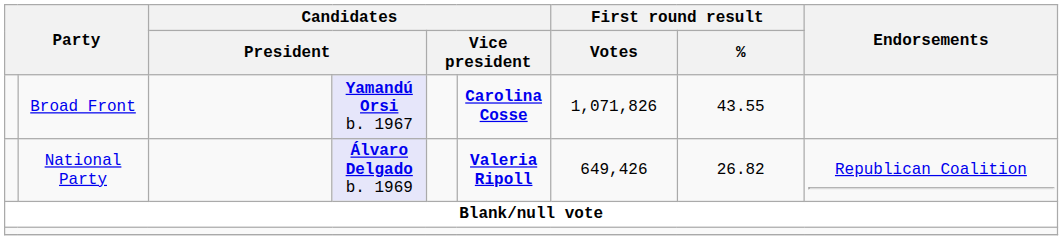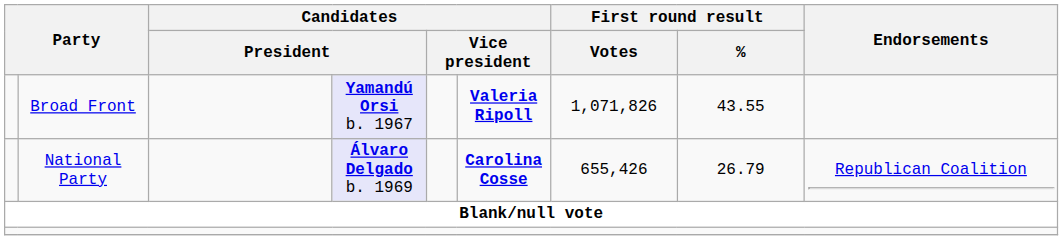(504, 107) Carolina Cosse -> (504, 107) Valeria Ripoll
(504, 170) Valeria Ripoll -> (504, 170) Carolina Cosse
(614, 170) 649,426 -> (614, 170) 655,426
(741, 170) 26.82 -> (741, 170) 26.79
